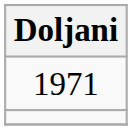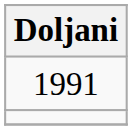(66, 82) 1971 -> (66, 82) 1991
